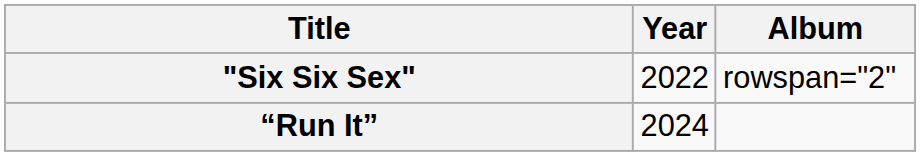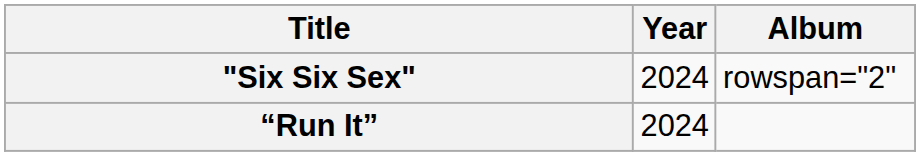(675, 77) 2022 -> (675, 77) 2024
